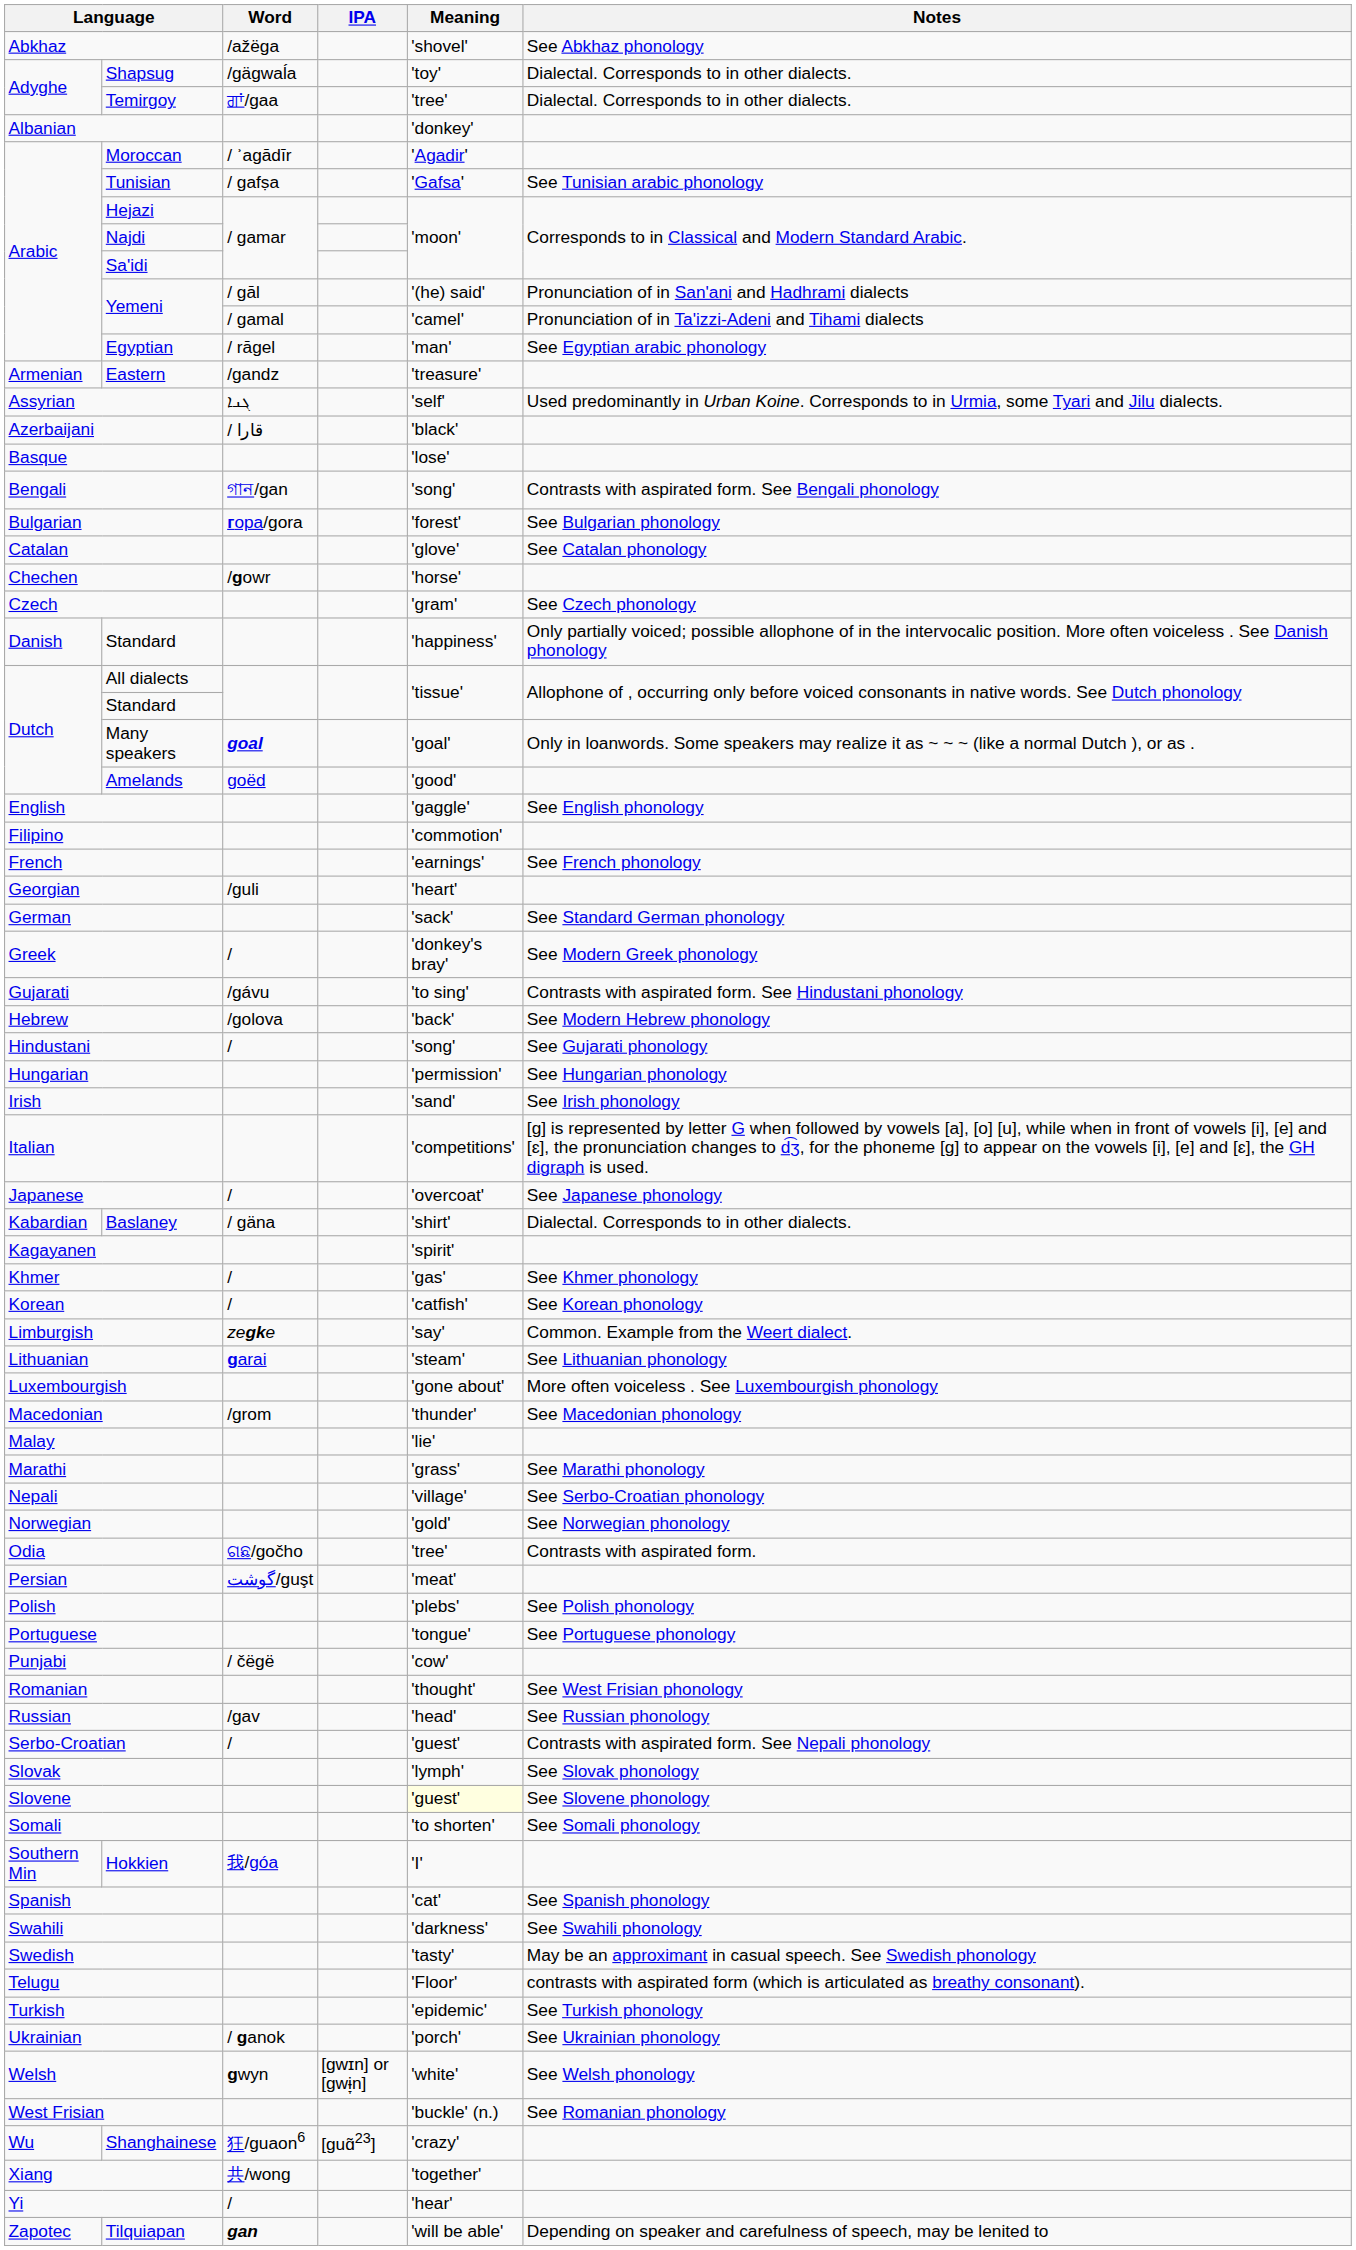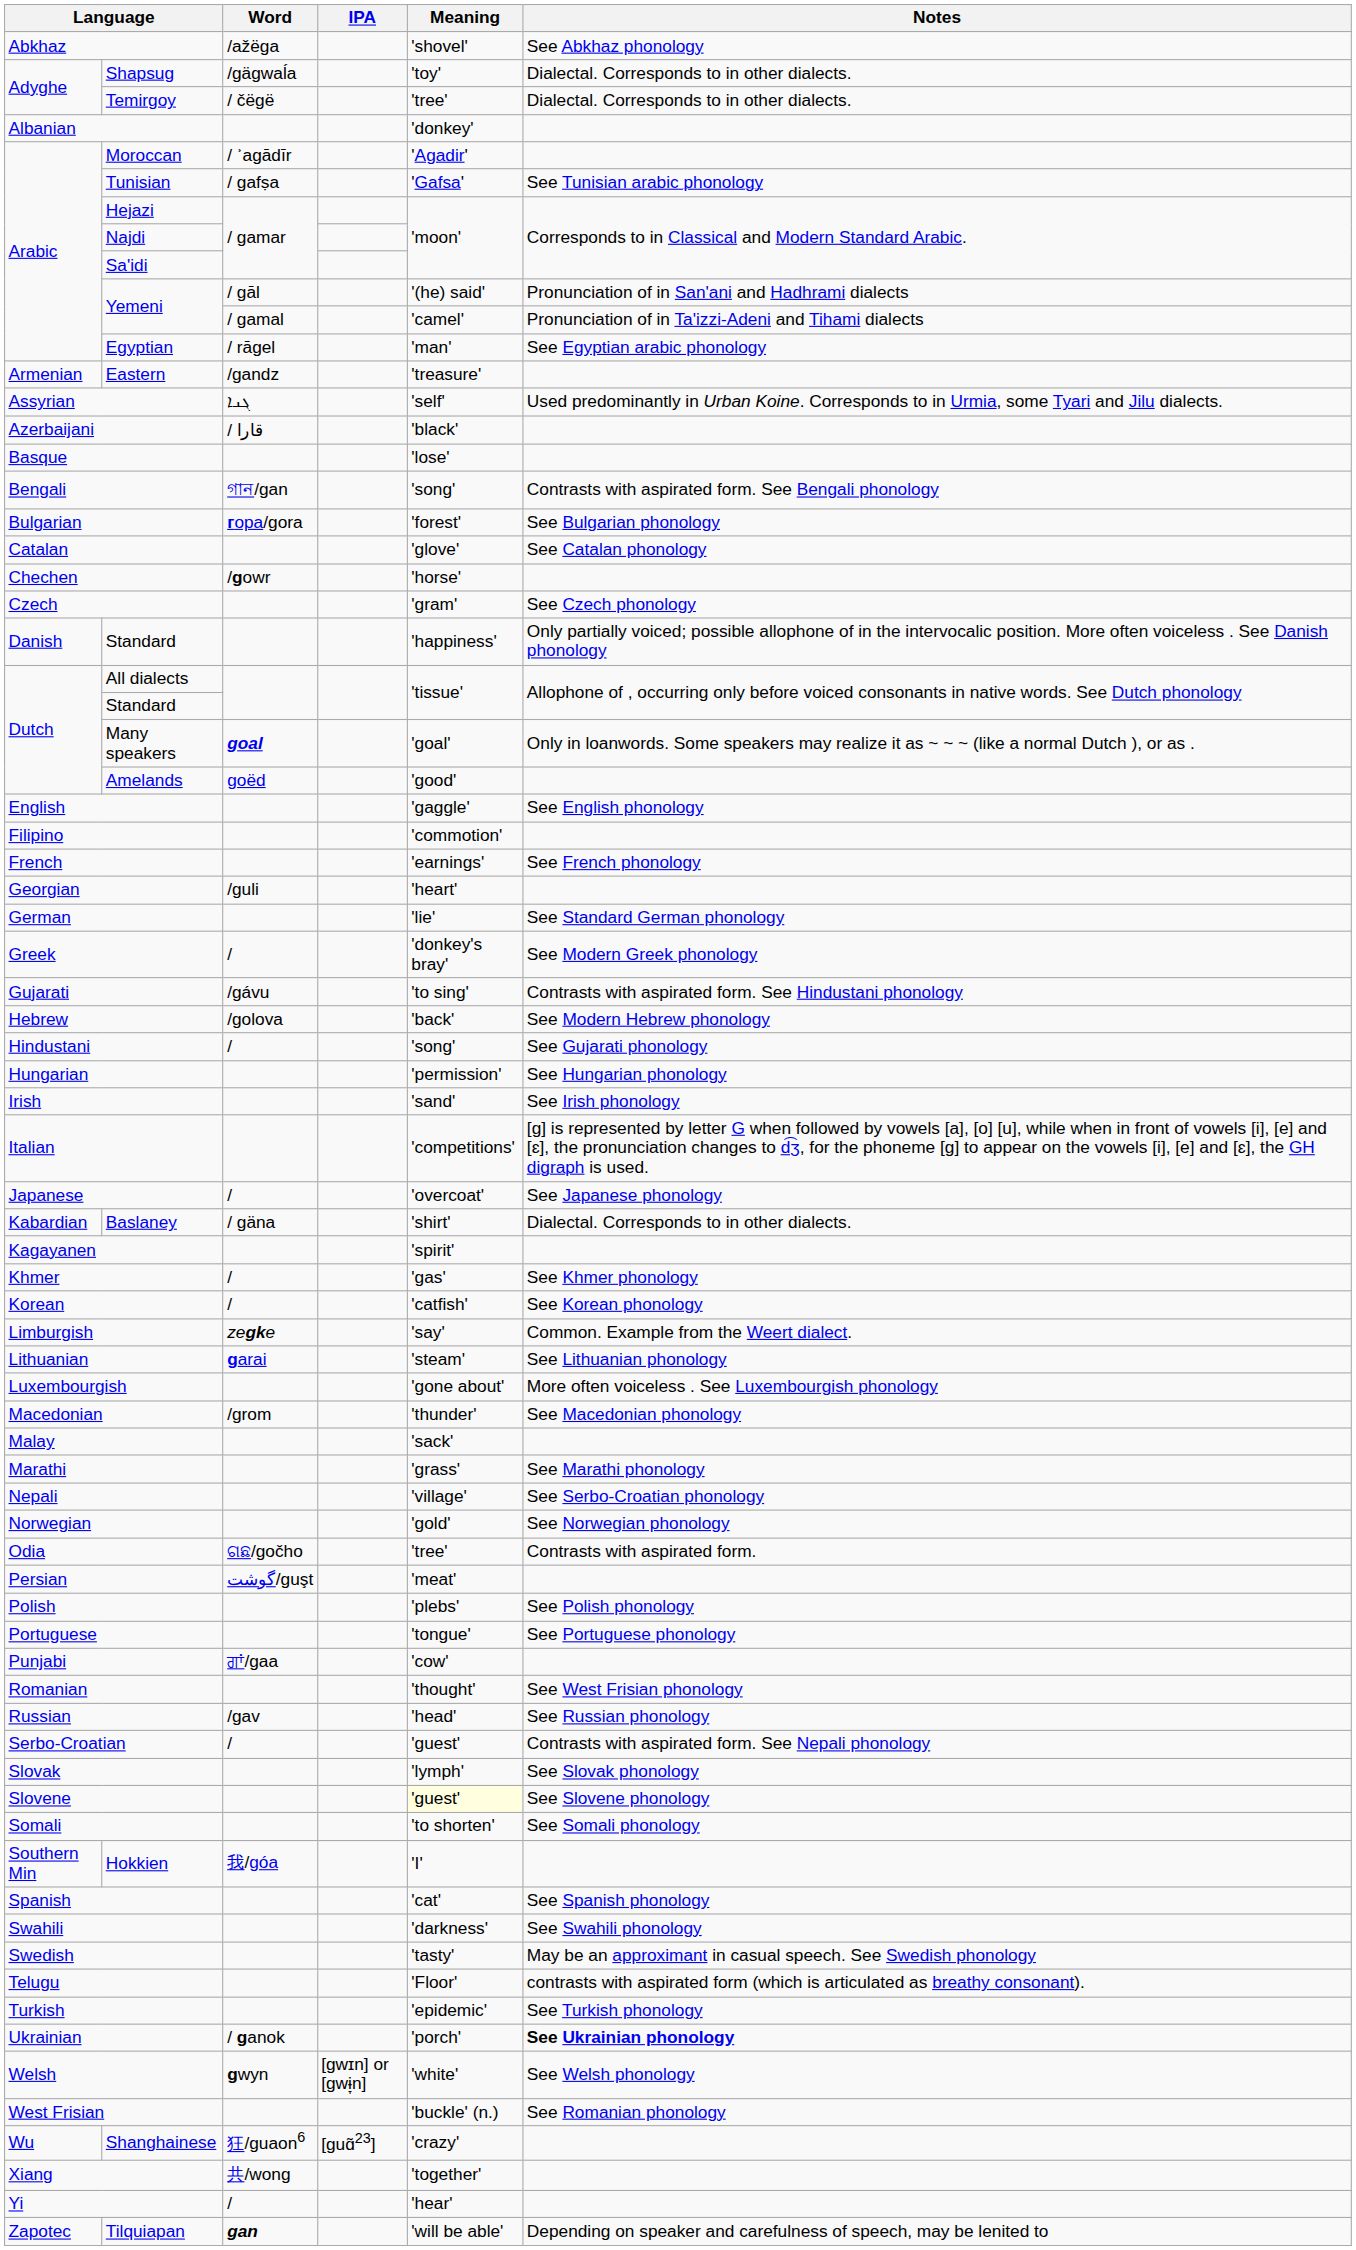(253, 100) ਗਾਂ/gaa -> (251, 100) / čëgë
(432, 917) 'sack' -> (423, 917) 'lie'
(423, 1441) 'lie' -> (432, 1441) 'sack'
(251, 1661) / čëgë -> (253, 1661) ਗਾਂ/gaa
(623, 2037) normal -> (631, 2037) bold
